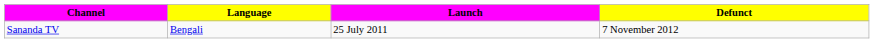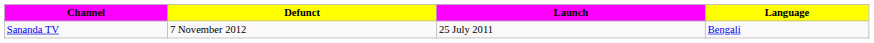columns swapped: (249, 12) <-> (734, 12)
